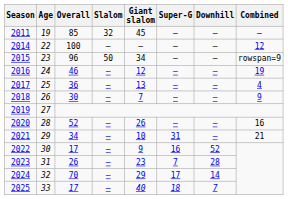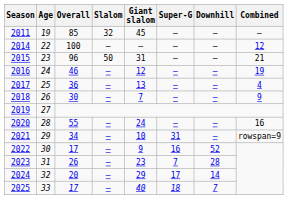(141, 59) 34 -> (141, 59) 31
(259, 59) rowspan=9 -> (259, 59) 21
(73, 123) 52 -> (73, 123) 55
(141, 123) 26 -> (141, 123) 24
(259, 136) 21 -> (259, 136) rowspan=9
(73, 175) 70 -> (73, 175) 20
